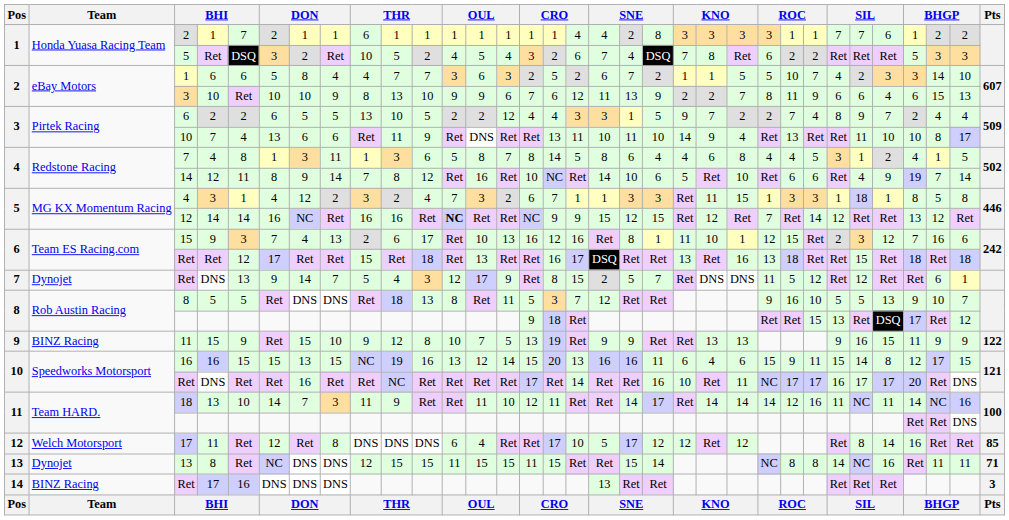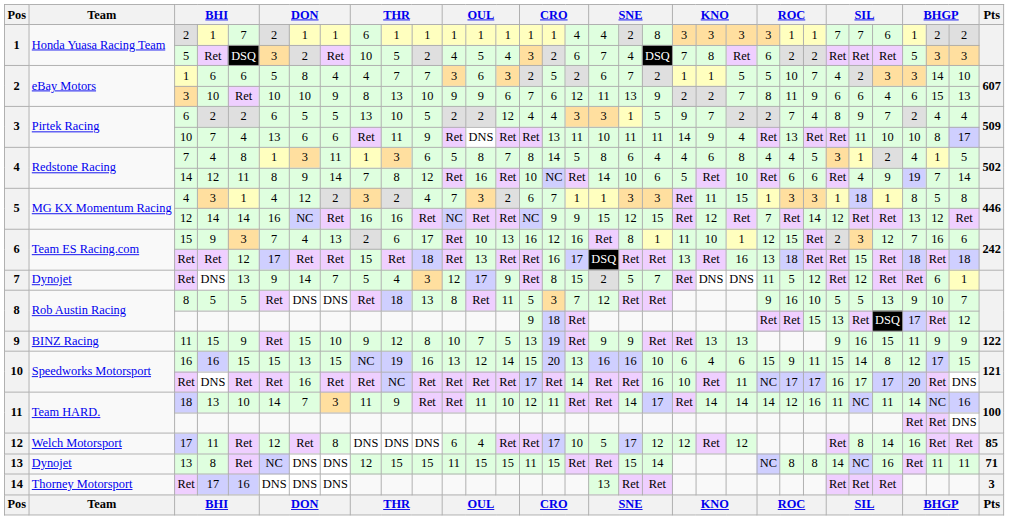(658, 136) 10 -> (657, 136) 11
(454, 218) bold -> (454, 218) normal
(658, 361) 11 -> (657, 361) 10
(65, 483) BINZ Racing -> (82, 483) Thorney Motorsport
